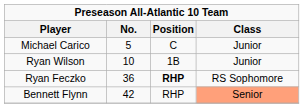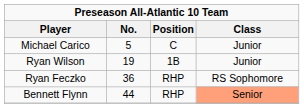(129, 62) 10 -> (129, 62) 19
(173, 78) bold -> (173, 78) normal
(129, 95) 42 -> (129, 95) 44
